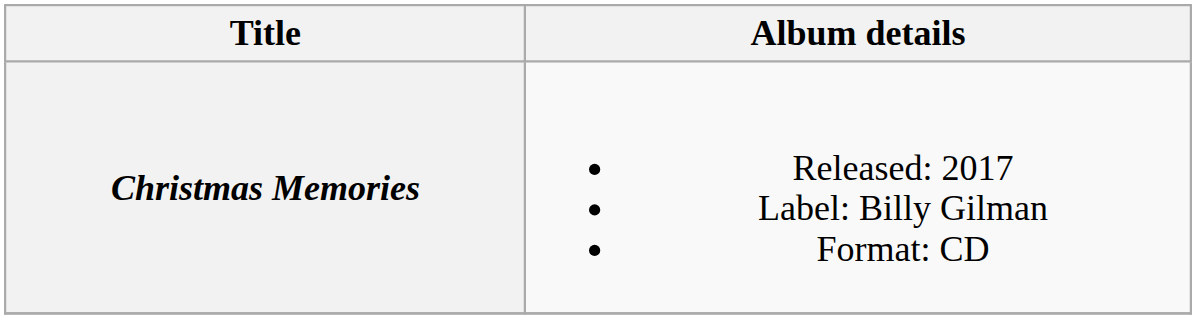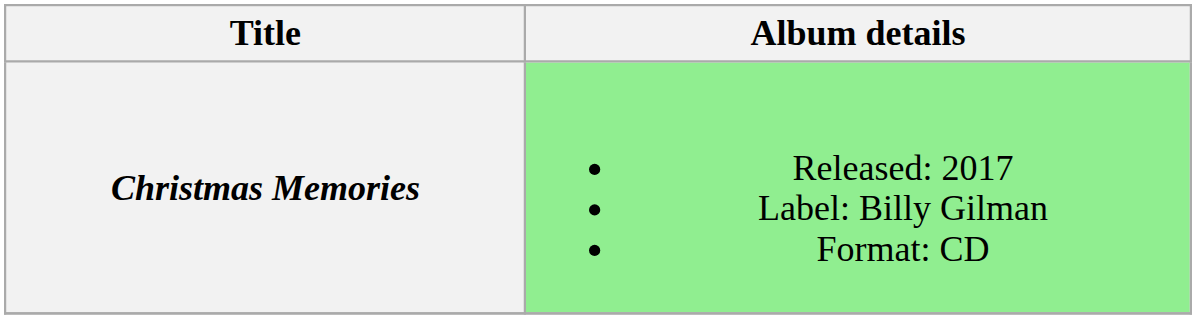(858, 208) no background -> (858, 208) lightgreen background
